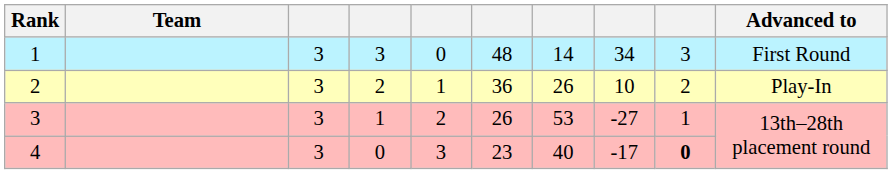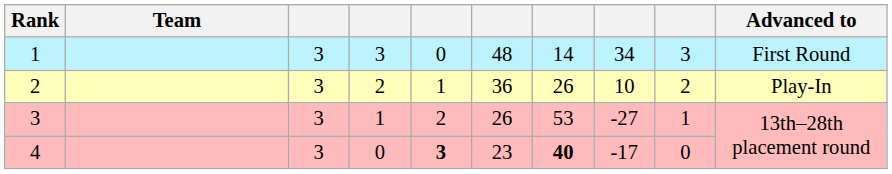(441, 151) normal -> (441, 151) bold
(563, 151) normal -> (563, 151) bold
(685, 151) bold -> (685, 151) normal
